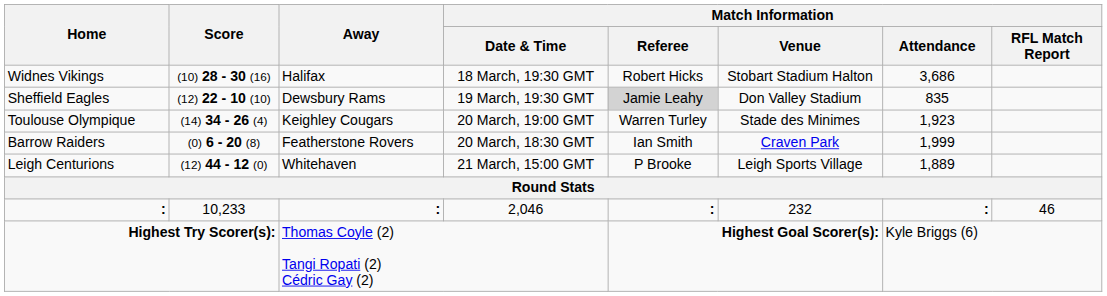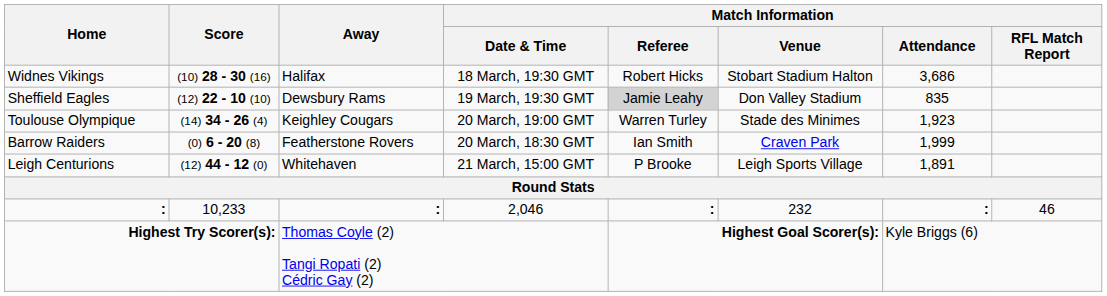(937, 165) 1,889 -> (937, 165) 1,891
